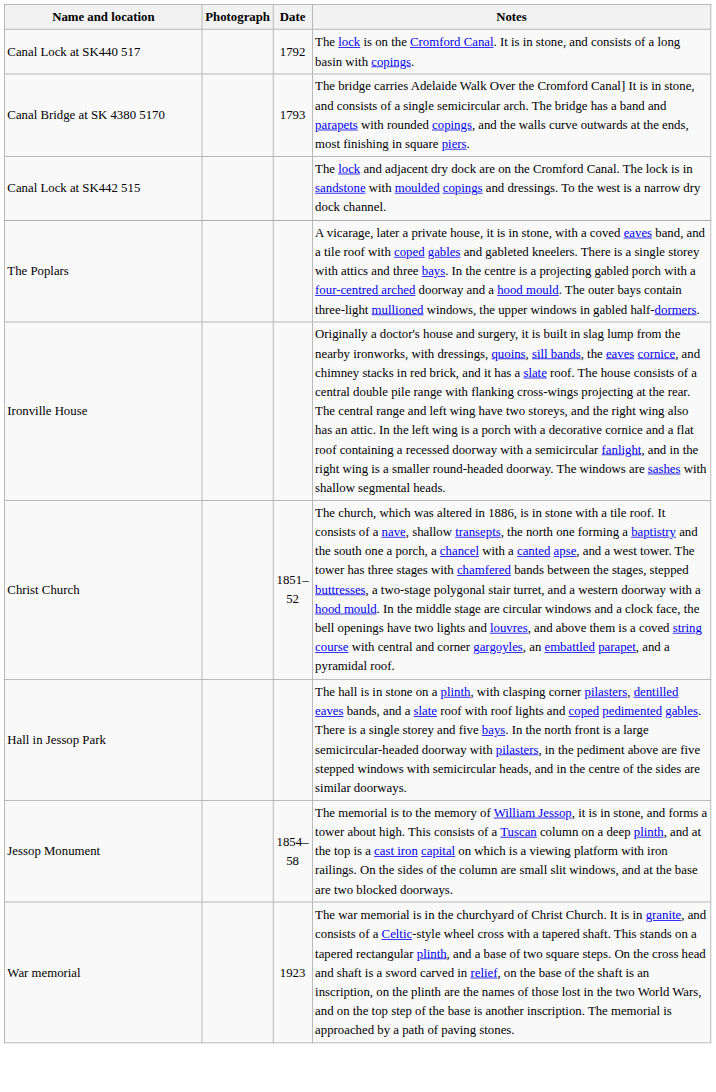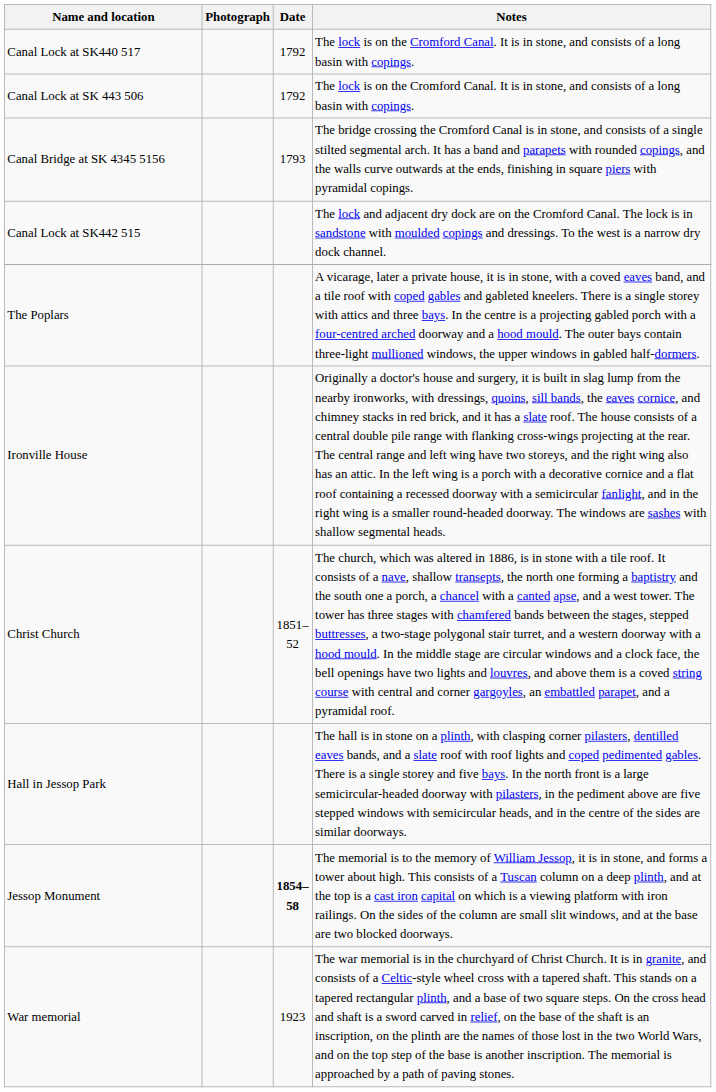+ row: (75, 96)
+ row: (86, 159)
- row: (86, 115)
(293, 851) normal -> (293, 895) bold
